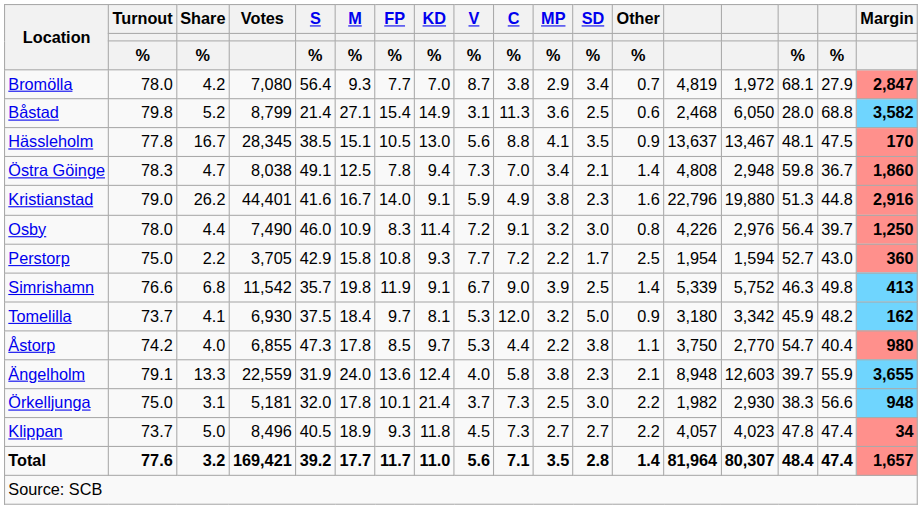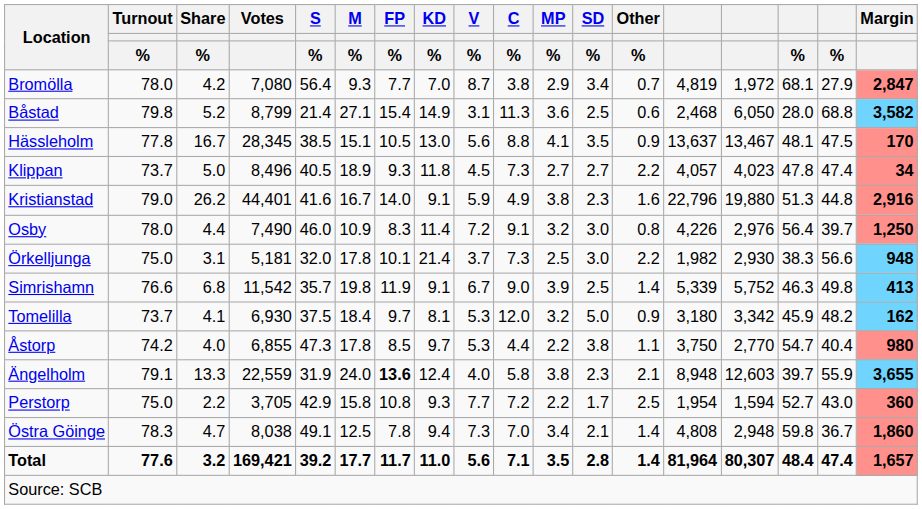rows swapped: (35, 432) <-> (57, 171)
rows swapped: (39, 258) <-> (49, 403)
(395, 374) normal -> (395, 374) bold
